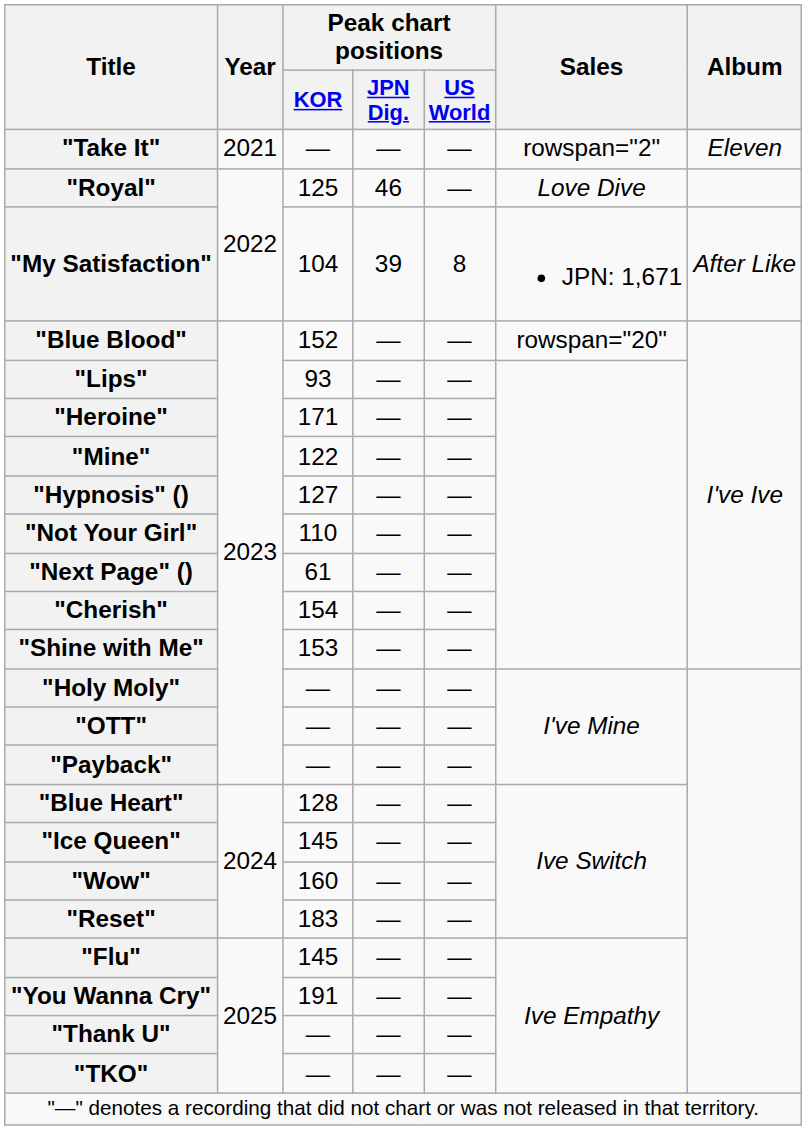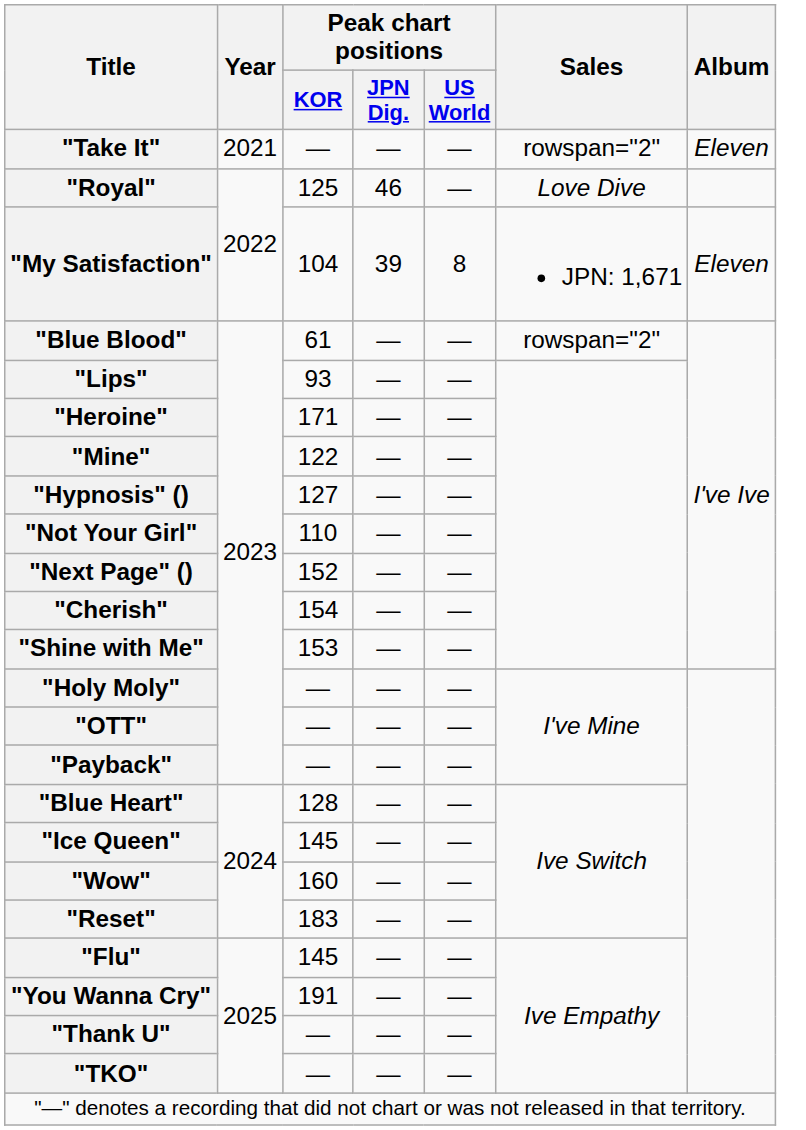(745, 263) After Like -> (732, 263) Eleven
(318, 340) 152 -> (318, 340) 61
(592, 340) rowspan="20" -> (592, 340) rowspan="2"
(318, 571) 61 -> (318, 571) 152
